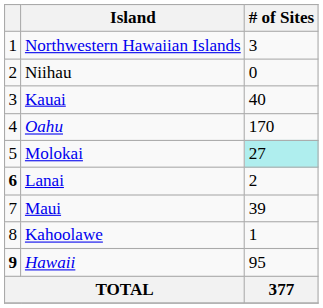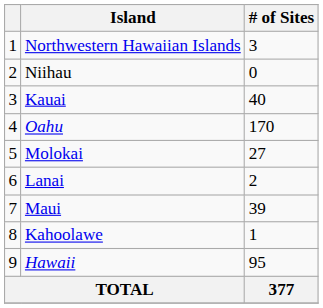(257, 153) paleturquoise background -> (257, 153) no background
(13, 180) bold -> (13, 180) normal
(13, 262) bold -> (13, 262) normal
